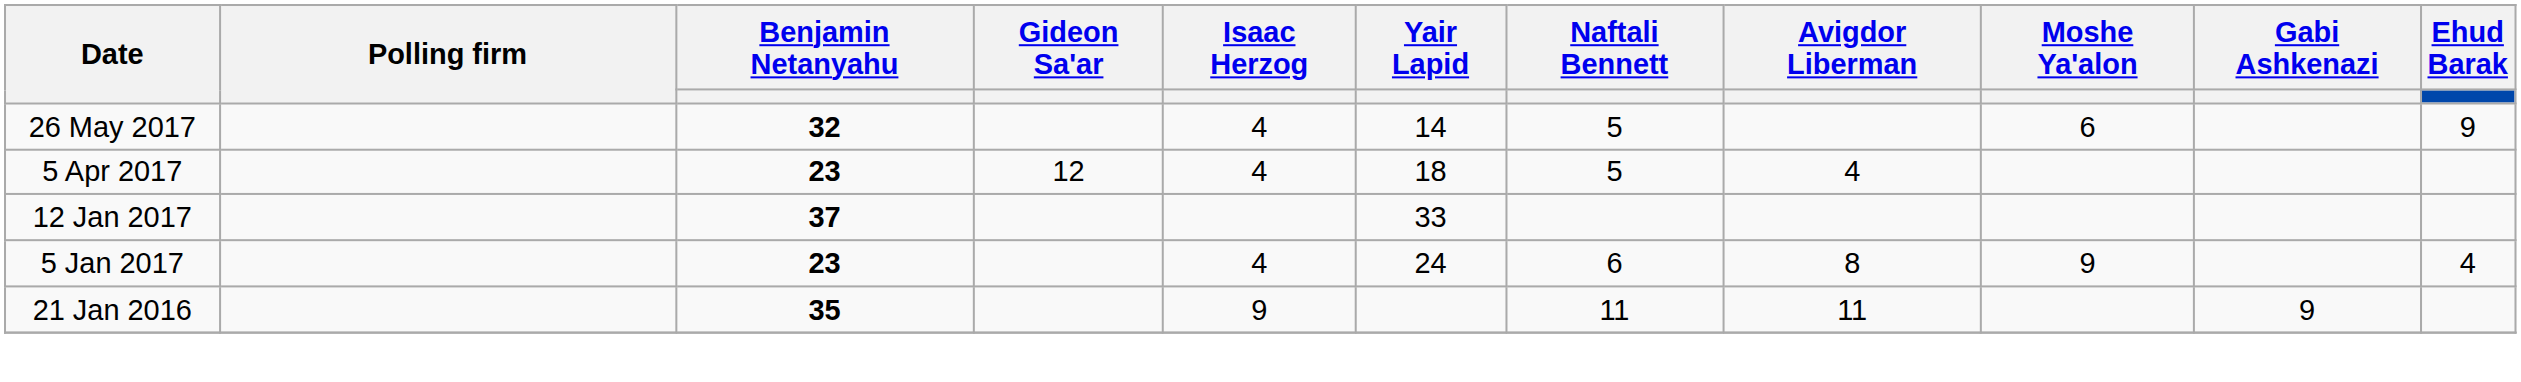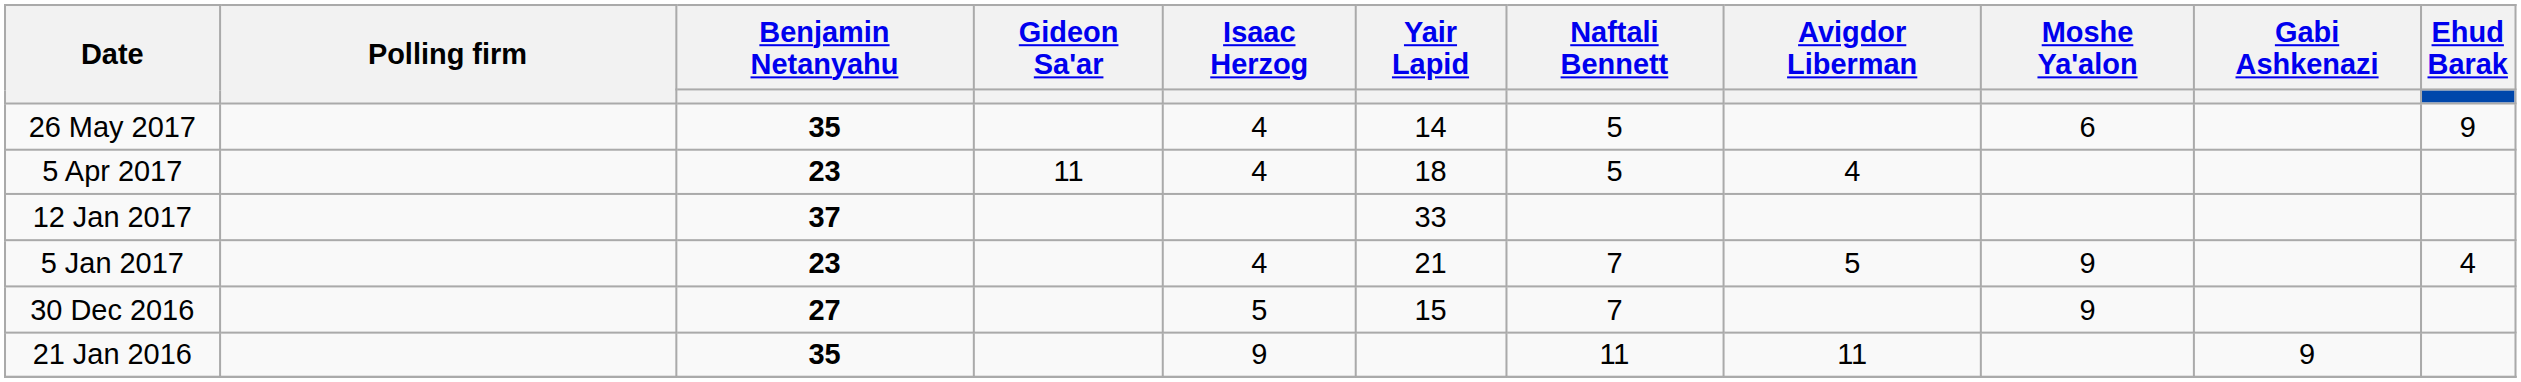(824, 126) 32 -> (824, 126) 35
(1069, 172) 12 -> (1069, 172) 11
(1430, 263) 24 -> (1430, 263) 21
(1614, 263) 6 -> (1614, 263) 7
(1852, 263) 8 -> (1852, 263) 5
+ row: (112, 309)
